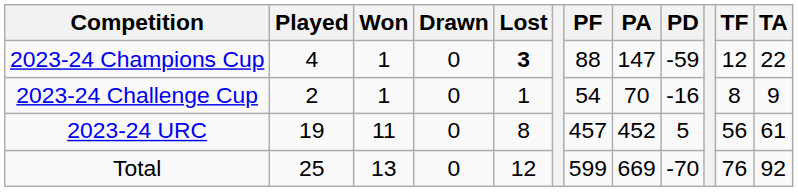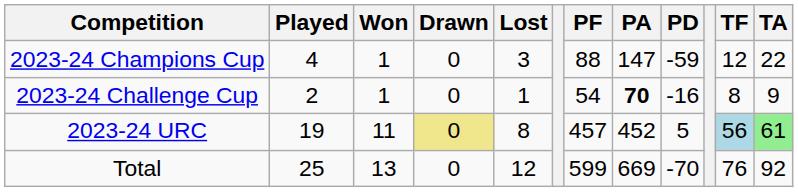(524, 58) bold -> (524, 58) normal
(637, 95) normal -> (637, 95) bold
(454, 131) no background -> (454, 131) khaki background
(734, 131) no background -> (734, 131) lightblue background
(773, 131) no background -> (773, 131) lightgreen background
